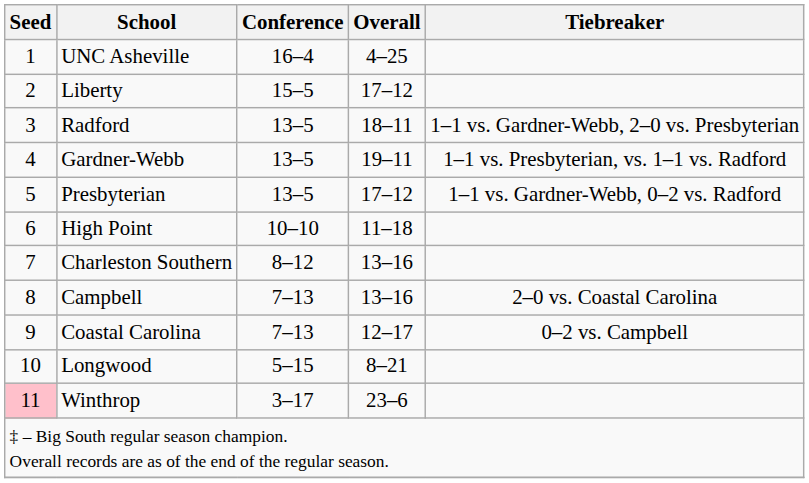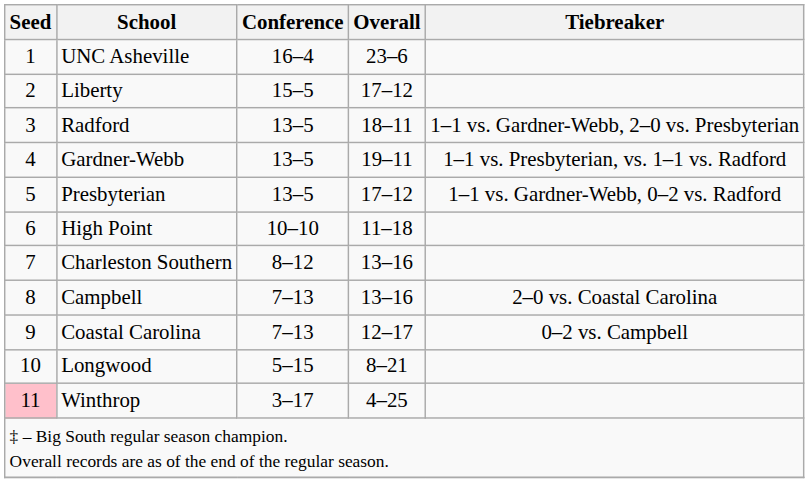(387, 56) 4–25 -> (387, 56) 23–6
(387, 400) 23–6 -> (387, 400) 4–25
